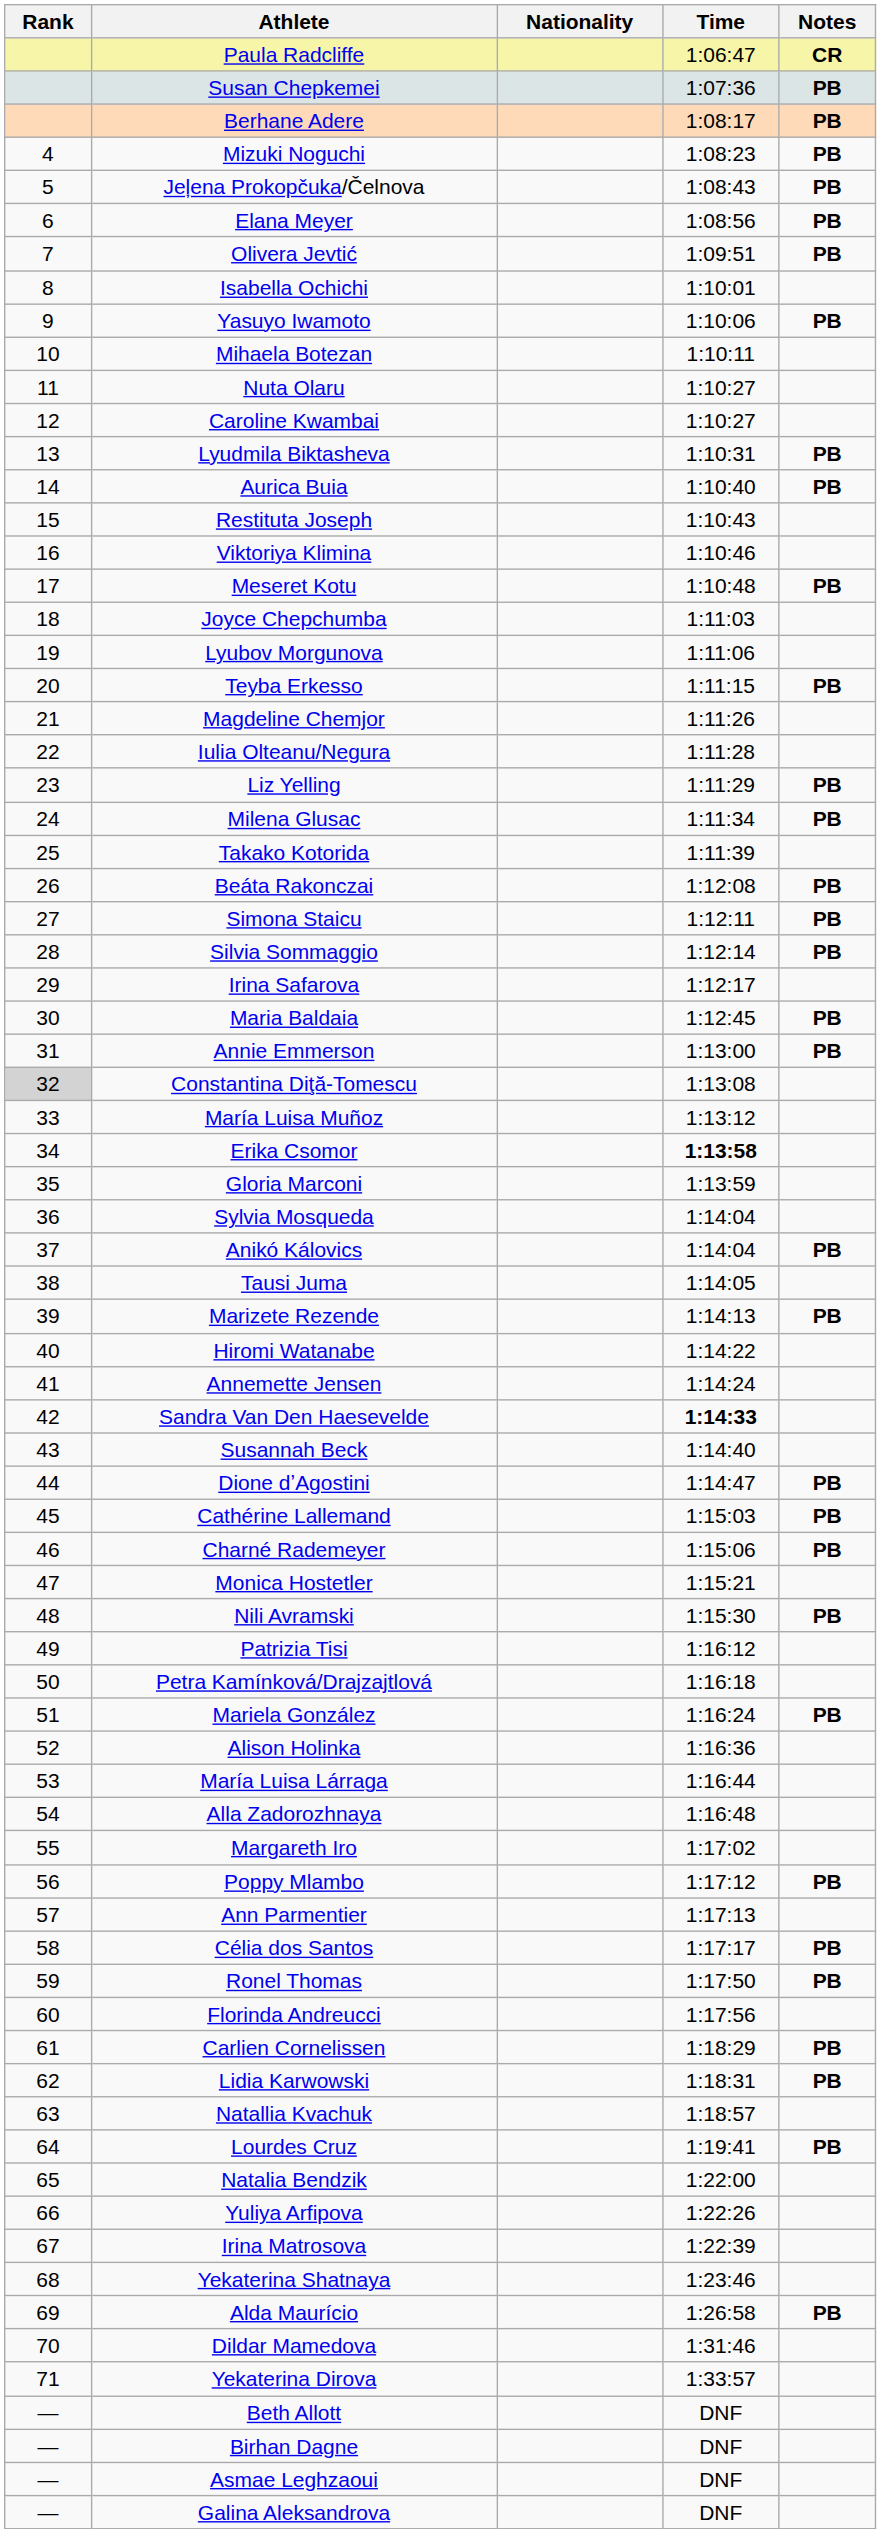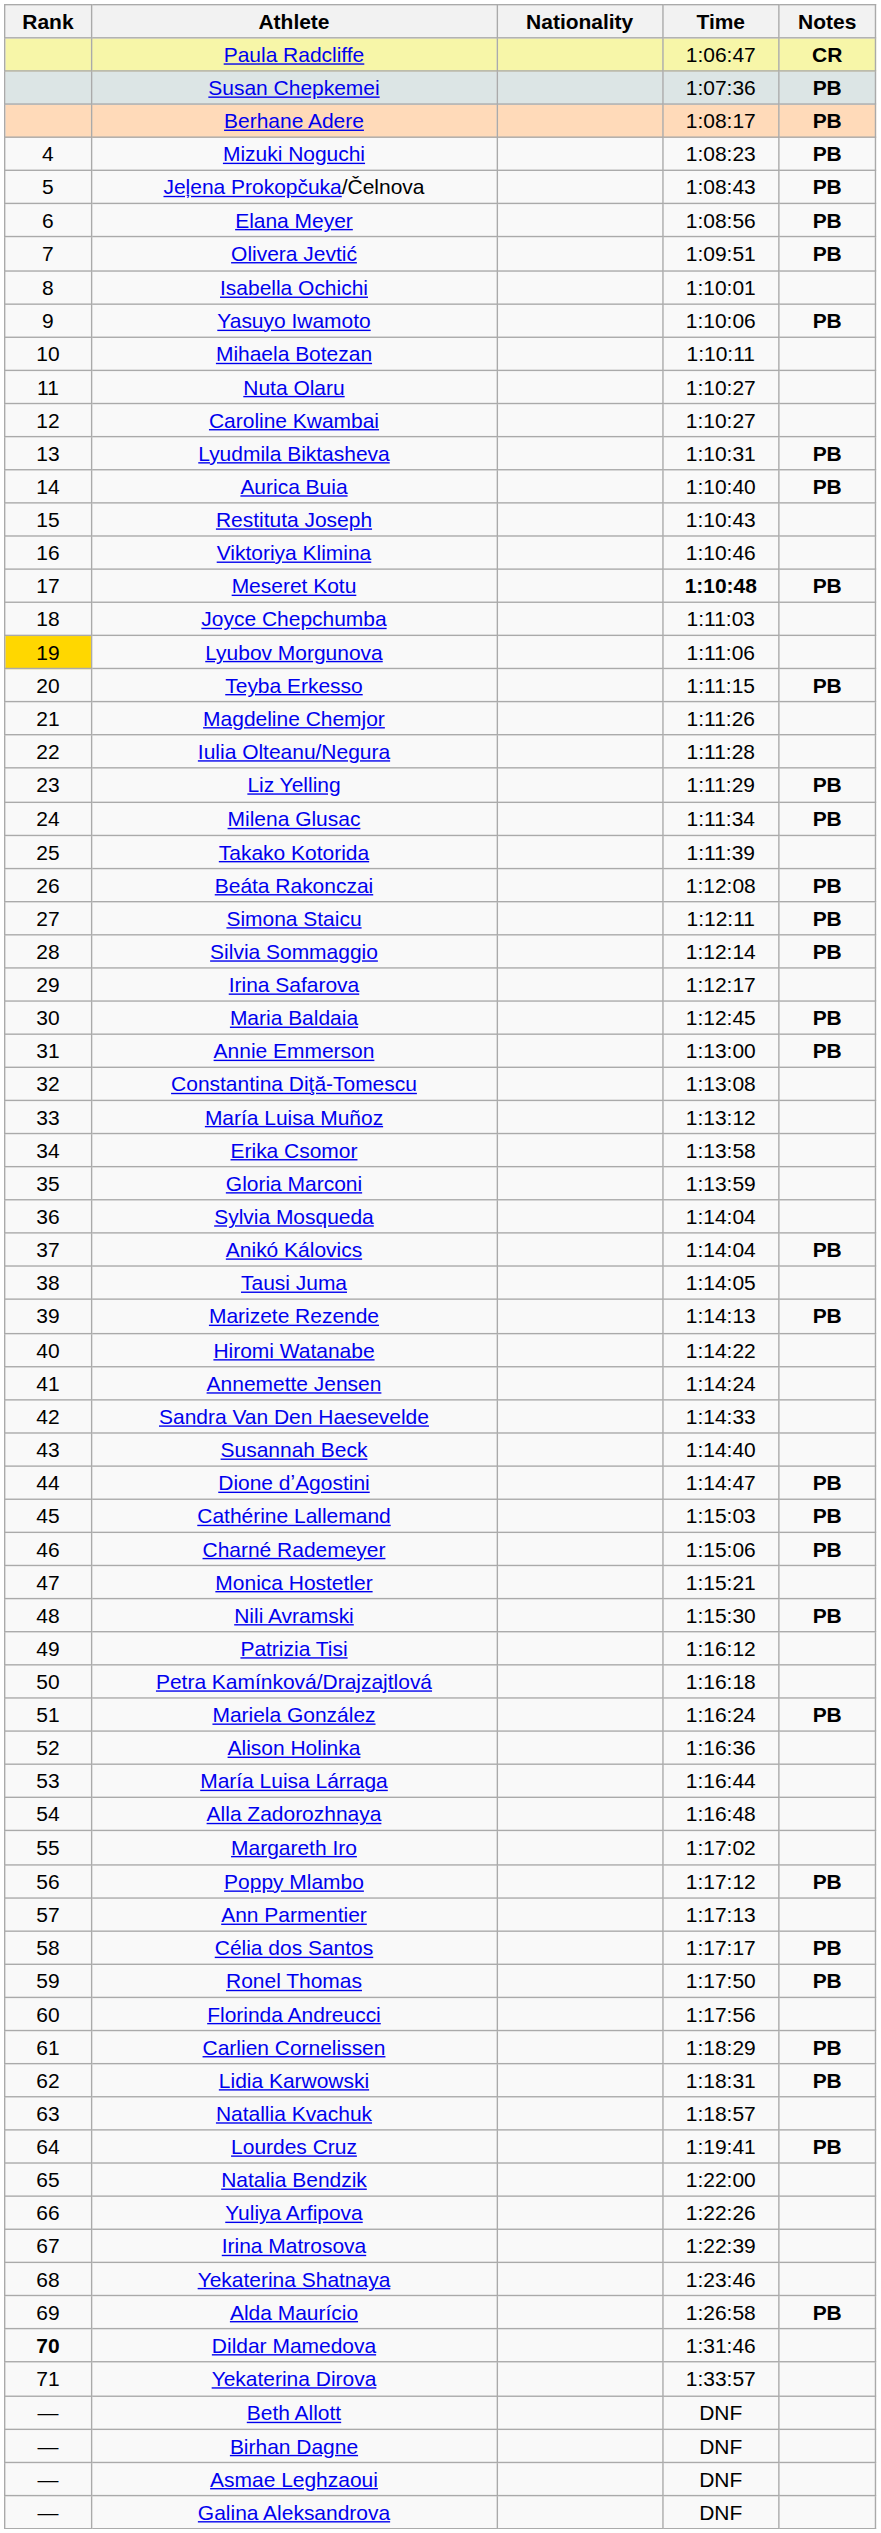(721, 586) normal -> (721, 586) bold
(48, 652) no background -> (48, 652) gold background
(48, 1084) lightgrey background -> (48, 1084) no background
(721, 1150) bold -> (721, 1150) normal
(721, 1416) bold -> (721, 1416) normal
(48, 2346) normal -> (48, 2346) bold
